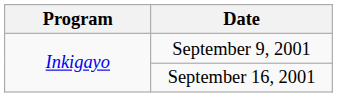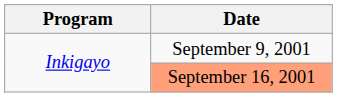(242, 77) no background -> (242, 77) lightsalmon background
